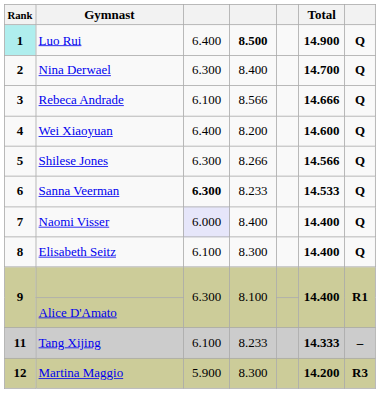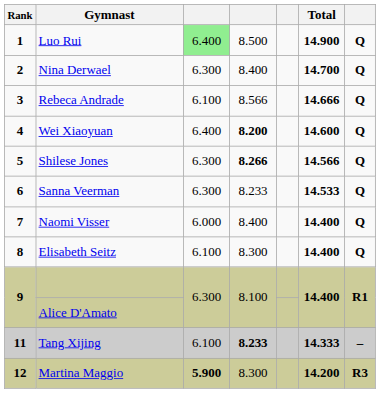(20, 40) paleturquoise background -> (20, 40) no background
(207, 40) no background -> (207, 40) lightgreen background
(253, 40) bold -> (253, 40) normal
(253, 131) normal -> (253, 131) bold
(253, 161) normal -> (253, 161) bold
(207, 191) bold -> (207, 191) normal
(207, 221) lavender background -> (207, 221) no background
(253, 342) normal -> (253, 342) bold
(207, 373) normal -> (207, 373) bold
